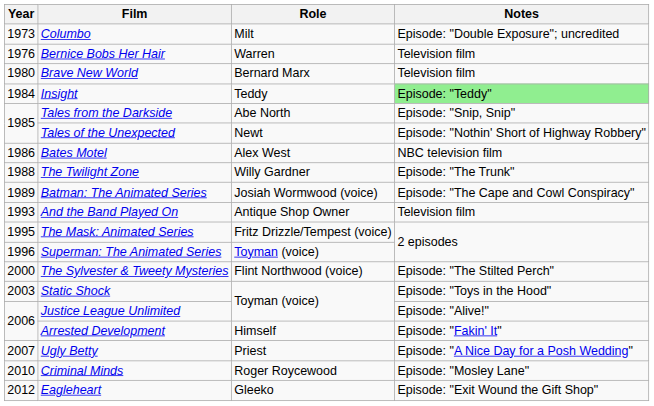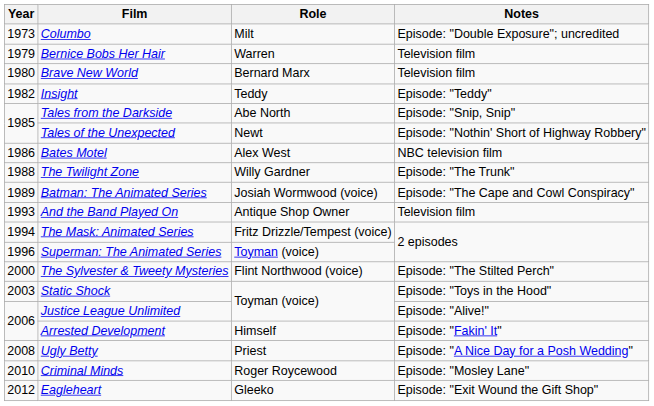(21, 53) 1976 -> (21, 53) 1979
(21, 93) 1984 -> (21, 93) 1982
(445, 93) lightgreen background -> (445, 93) no background
(21, 232) 1995 -> (21, 232) 1994
(21, 350) 2007 -> (21, 350) 2008
